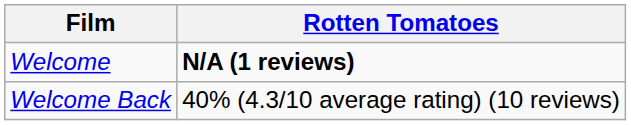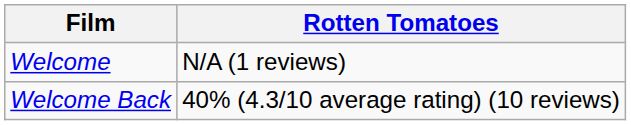(268, 61) bold -> (264, 61) normal
